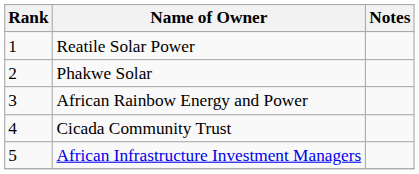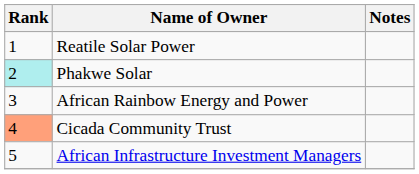(13, 73) no background -> (13, 73) paleturquoise background
(13, 127) no background -> (13, 127) lightsalmon background
